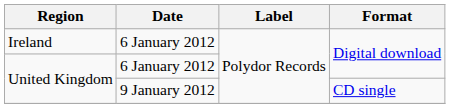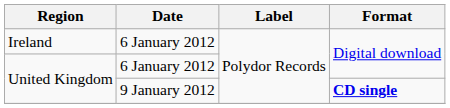(364, 90) normal -> (365, 90) bold
